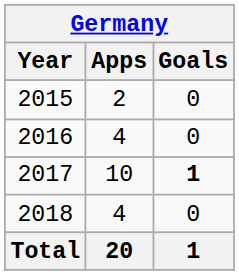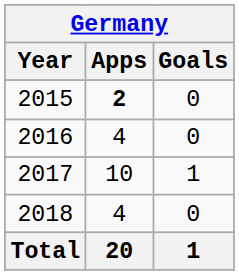(119, 100) normal -> (119, 100) bold
(193, 176) bold -> (193, 176) normal
